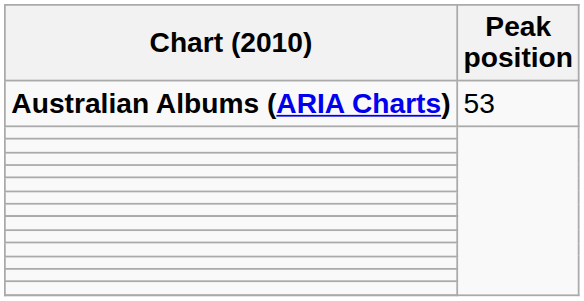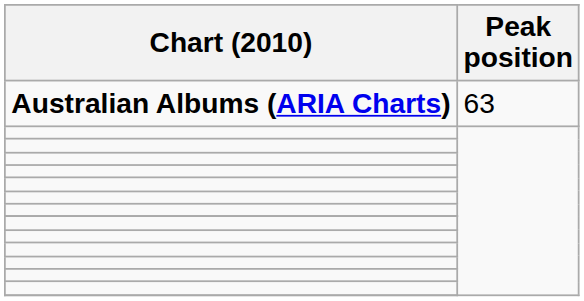(479, 103) 53 -> (479, 103) 63
